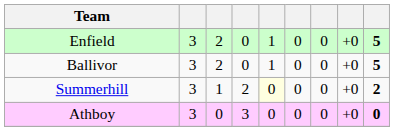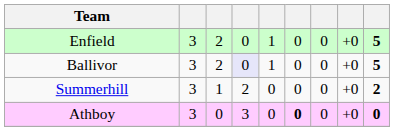(245, 65) no background -> (245, 65) lavender background
(272, 89) lightyellow background -> (272, 89) no background
(298, 114) normal -> (298, 114) bold
